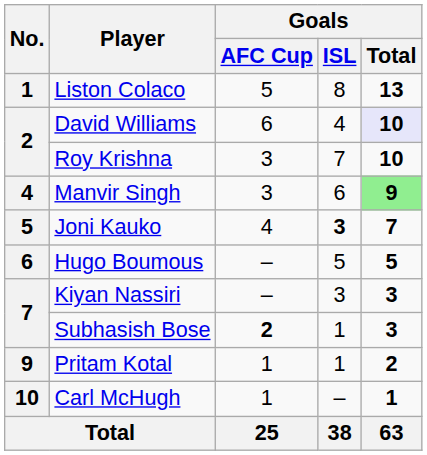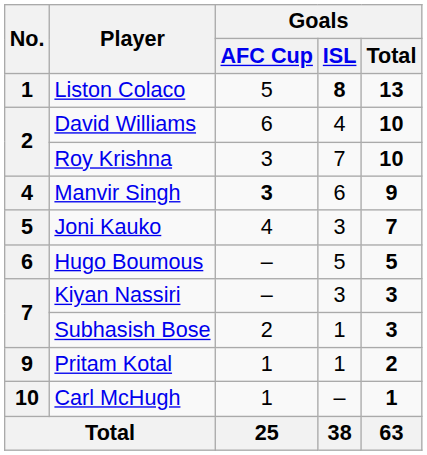(340, 90) normal -> (340, 90) bold
(391, 124) lavender background -> (391, 124) no background
(267, 192) normal -> (267, 192) bold
(391, 192) lightgreen background -> (391, 192) no background
(340, 227) bold -> (340, 227) normal
(267, 329) bold -> (267, 329) normal
